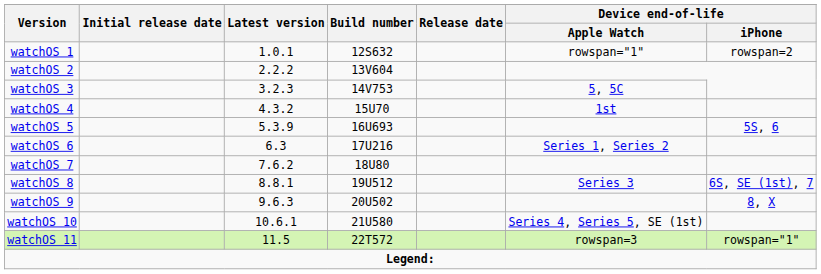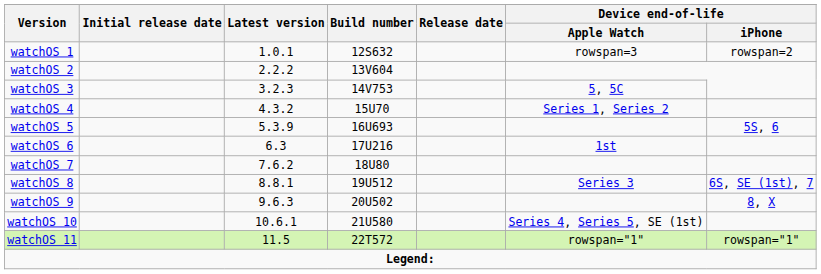(606, 52) rowspan="1" -> (606, 52) rowspan=3
(606, 108) 1st -> (606, 108) Series 1, Series 2
(606, 146) Series 1, Series 2 -> (606, 146) 1st
(606, 240) rowspan=3 -> (606, 240) rowspan="1"
